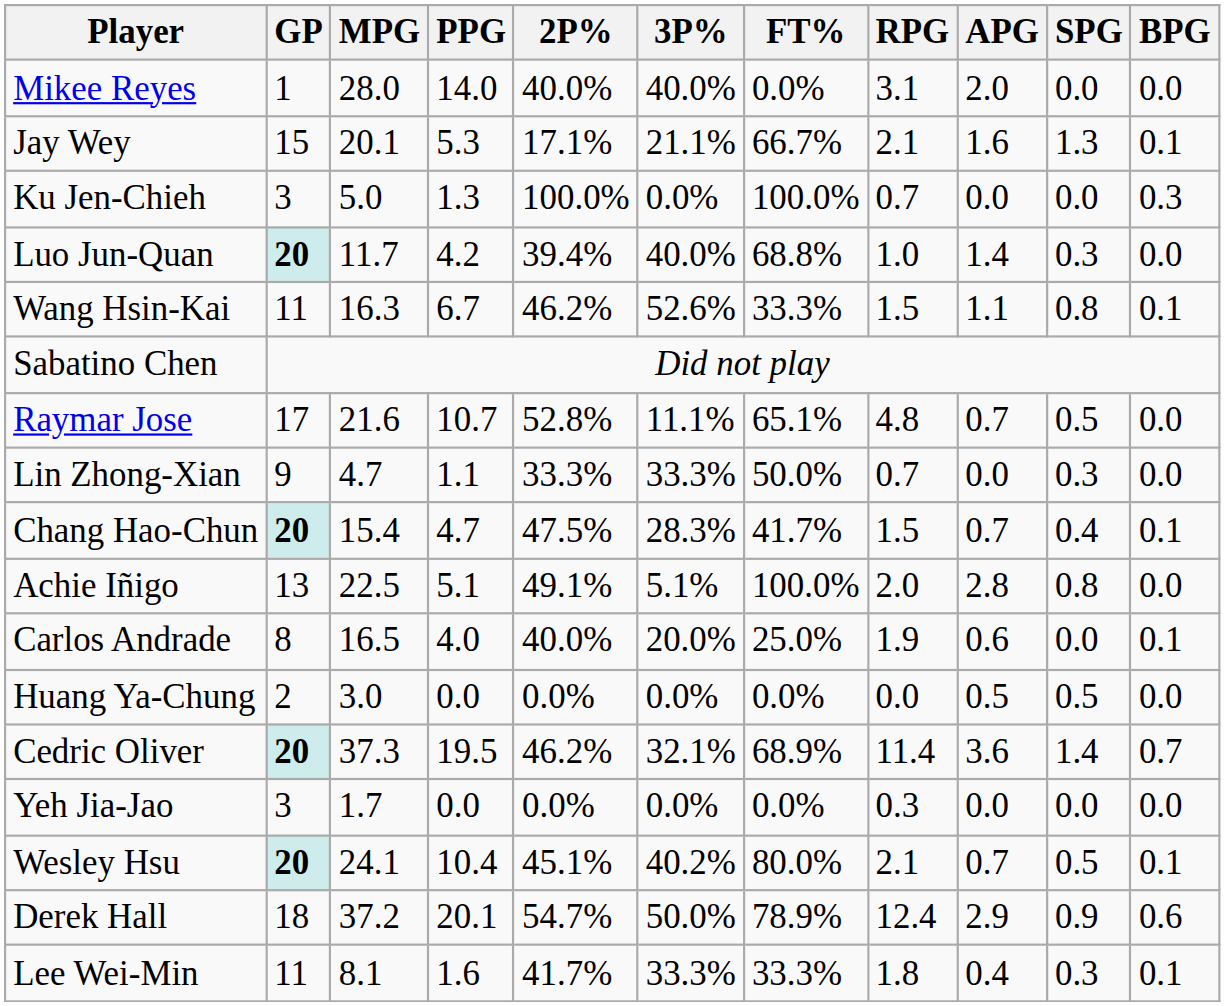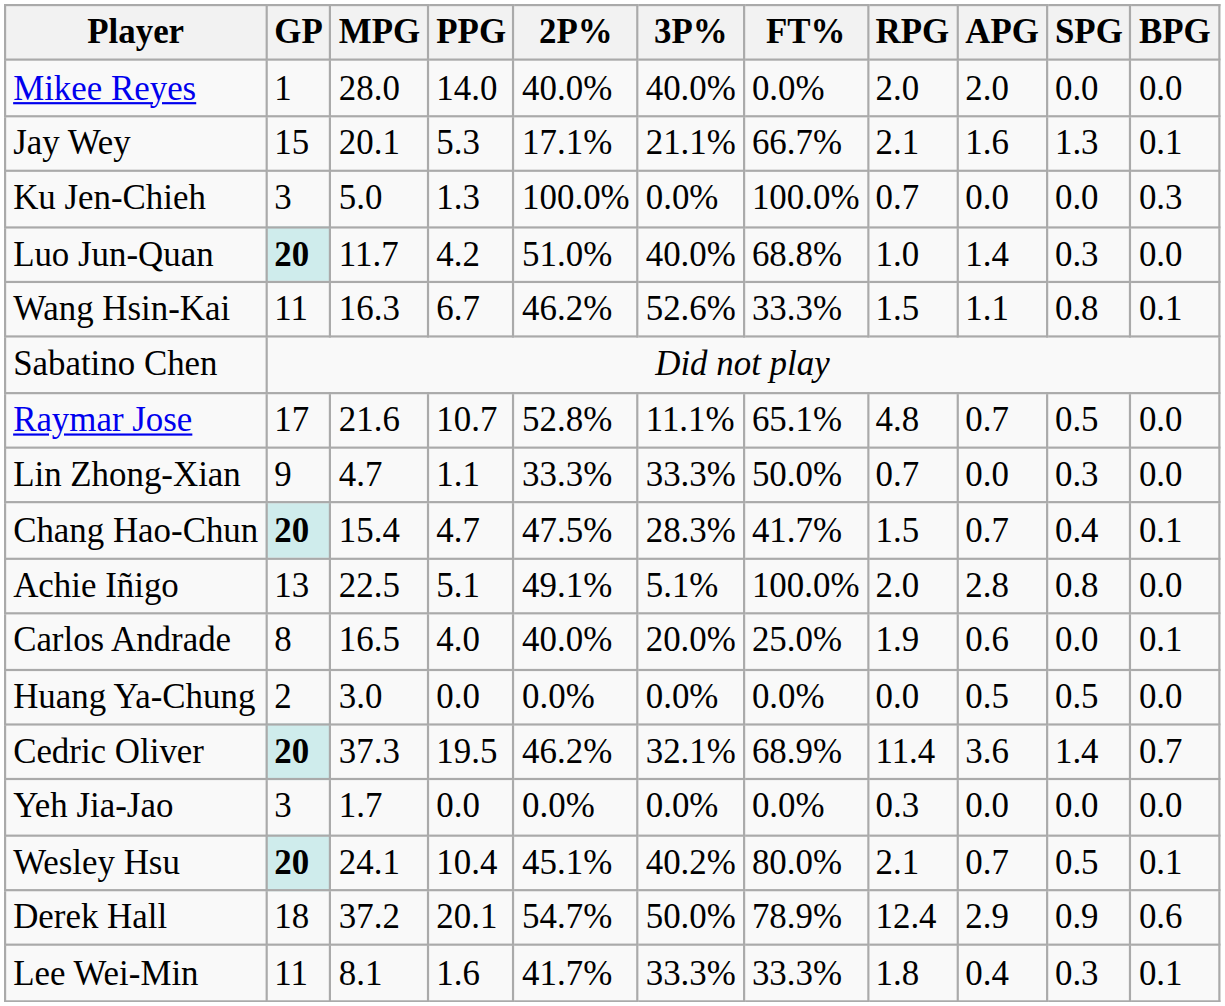(897, 87) 3.1 -> (897, 87) 2.0
(567, 253) 39.4% -> (567, 253) 51.0%
